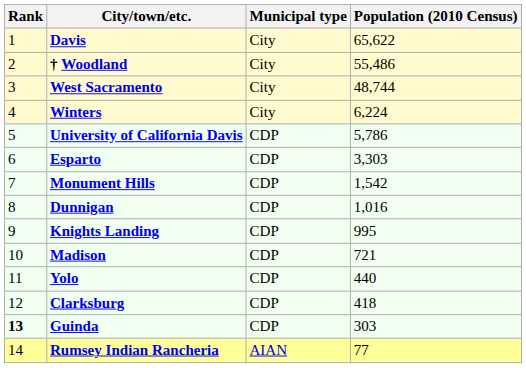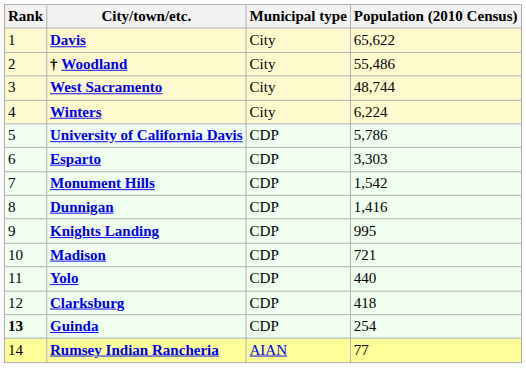(371, 207) 1,016 -> (371, 207) 1,416
(365, 326) 303 -> (365, 326) 254
